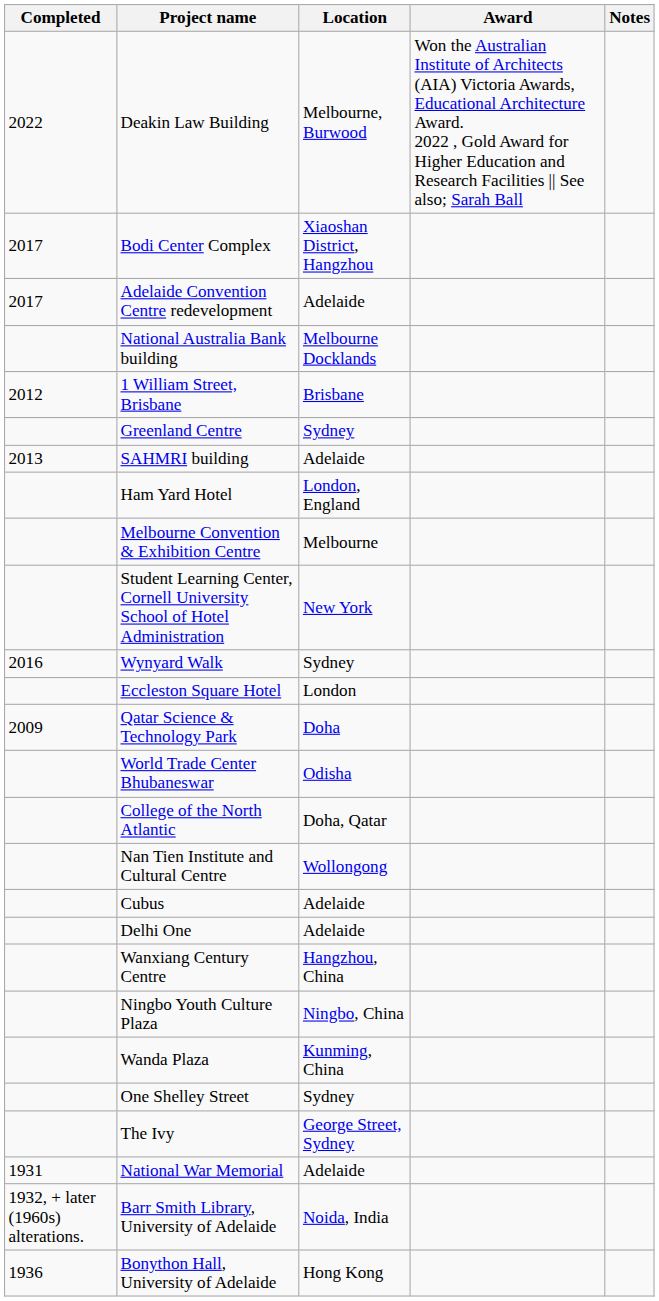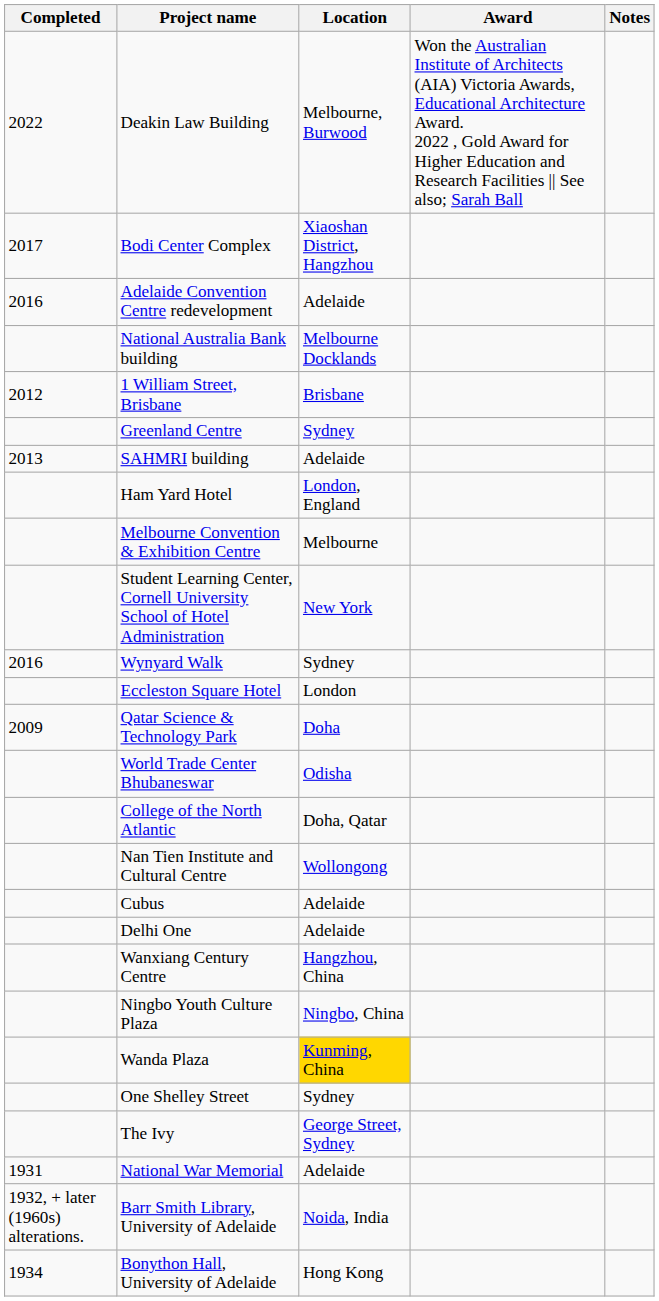(26, 301) 2017 -> (26, 301) 2016
(337, 1060) no background -> (337, 1060) gold background
(26, 1272) 1936 -> (26, 1272) 1934
